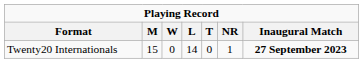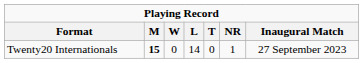(152, 49) normal -> (154, 49) bold
(301, 49) bold -> (302, 49) normal
